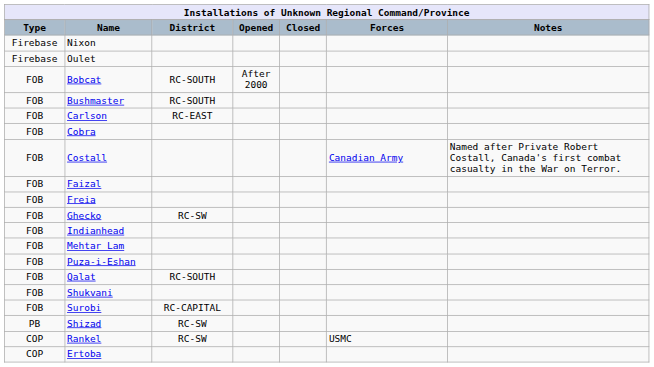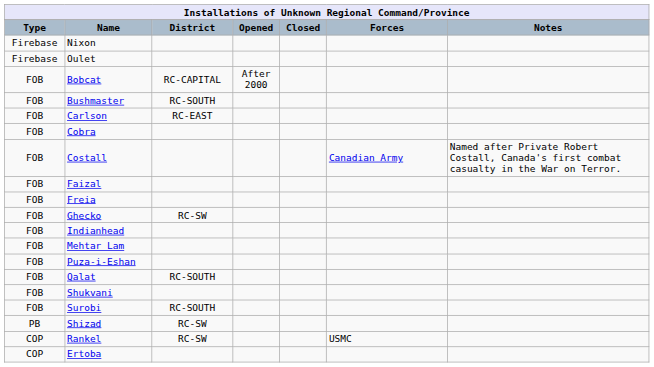(192, 79) RC-SOUTH -> (192, 79) RC-CAPITAL
(192, 308) RC-CAPITAL -> (192, 308) RC-SOUTH
